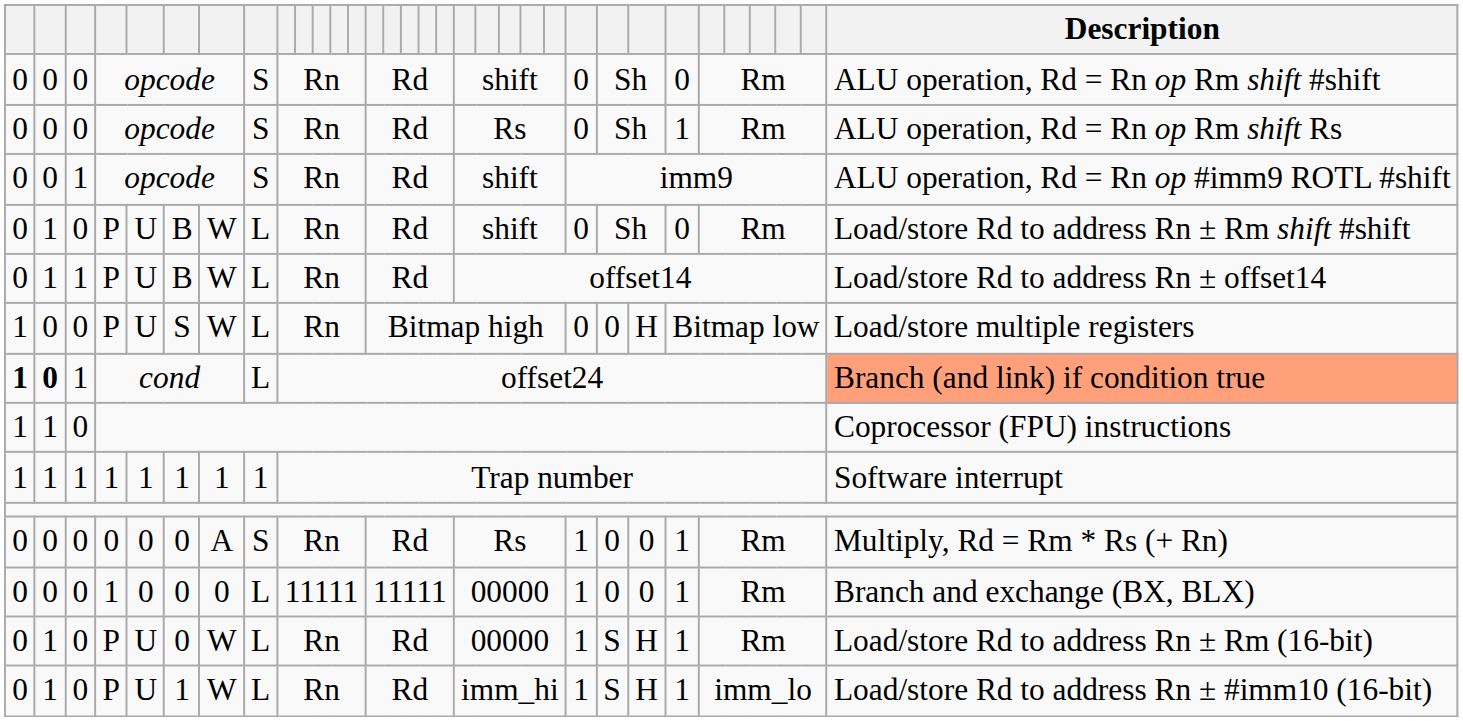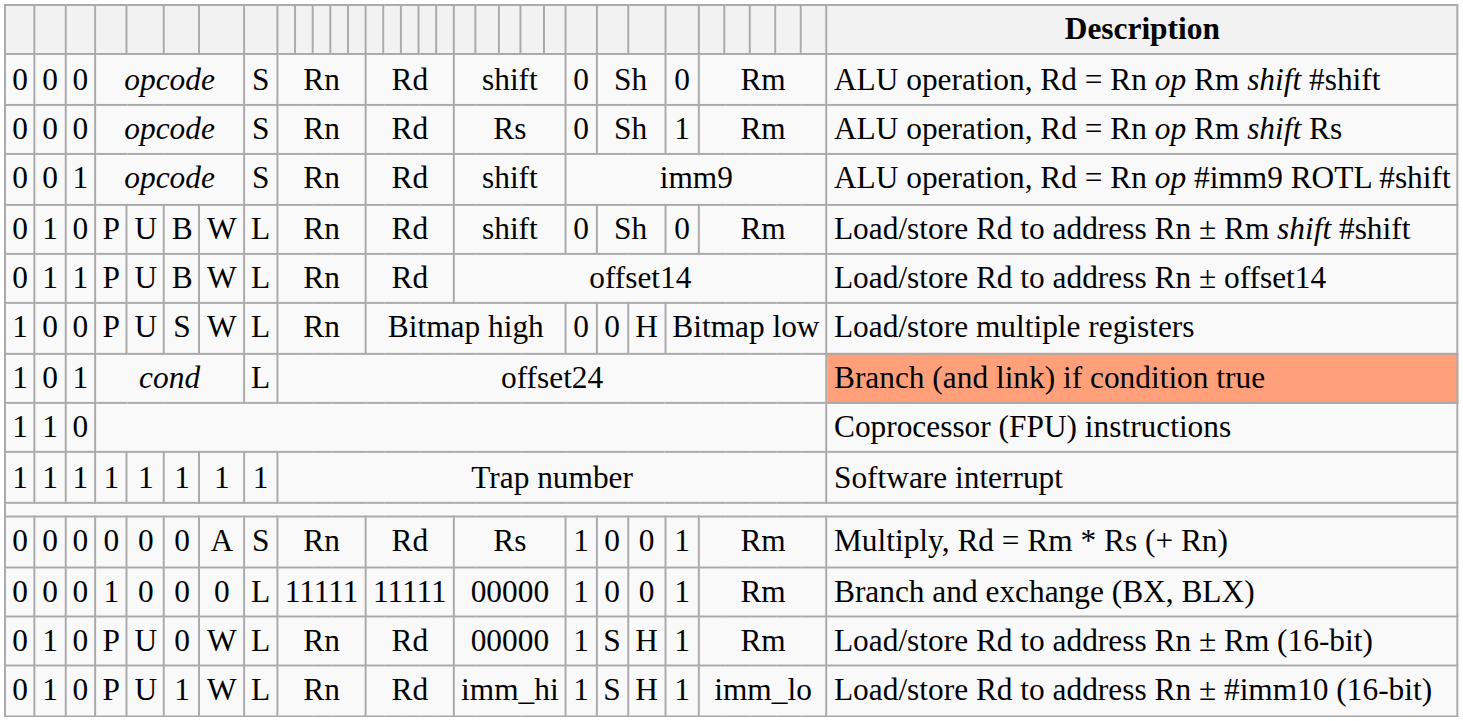(20, 377) bold -> (20, 377) normal
(50, 377) bold -> (50, 377) normal
